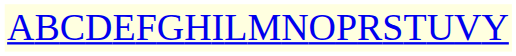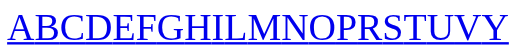(258, 27) lightyellow background -> (258, 27) no background
